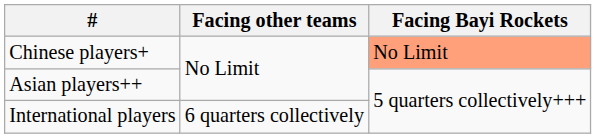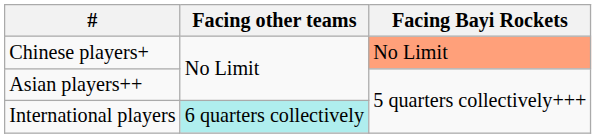(274, 116) no background -> (274, 116) paleturquoise background
